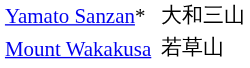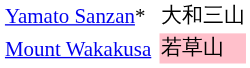(193, 47) no background -> (193, 47) pink background
